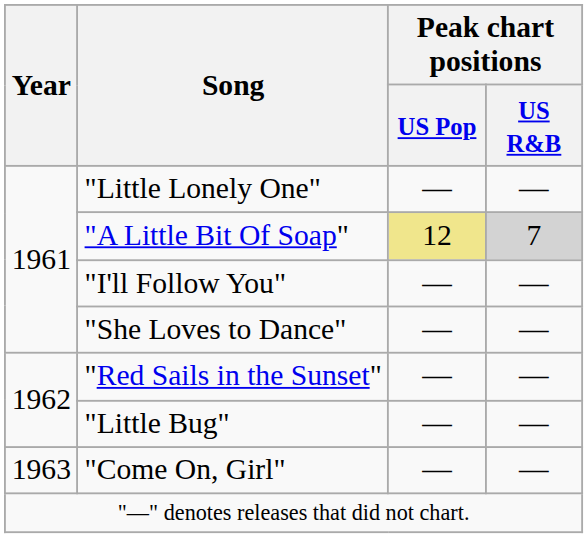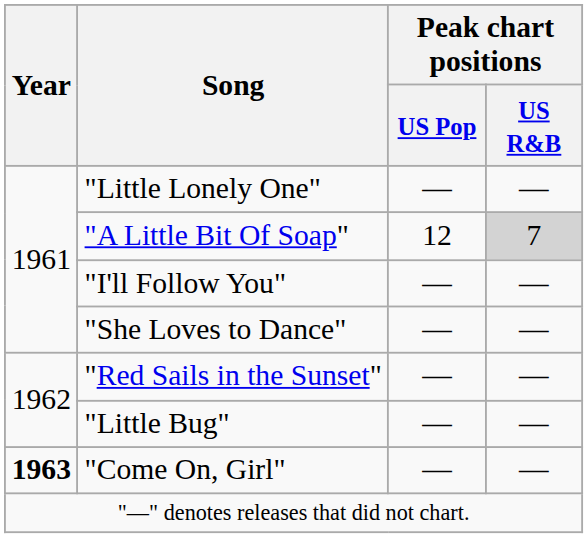(437, 235) khaki background -> (437, 235) no background
(41, 470) normal -> (41, 470) bold
